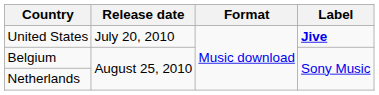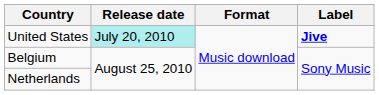(134, 36) no background -> (134, 36) paleturquoise background
